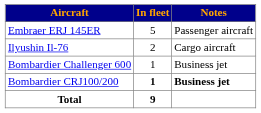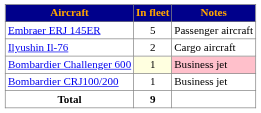(153, 64) no background -> (153, 64) lightyellow background
(201, 64) no background -> (201, 64) pink background
(153, 82) bold -> (153, 82) normal
(202, 82) bold -> (201, 82) normal
